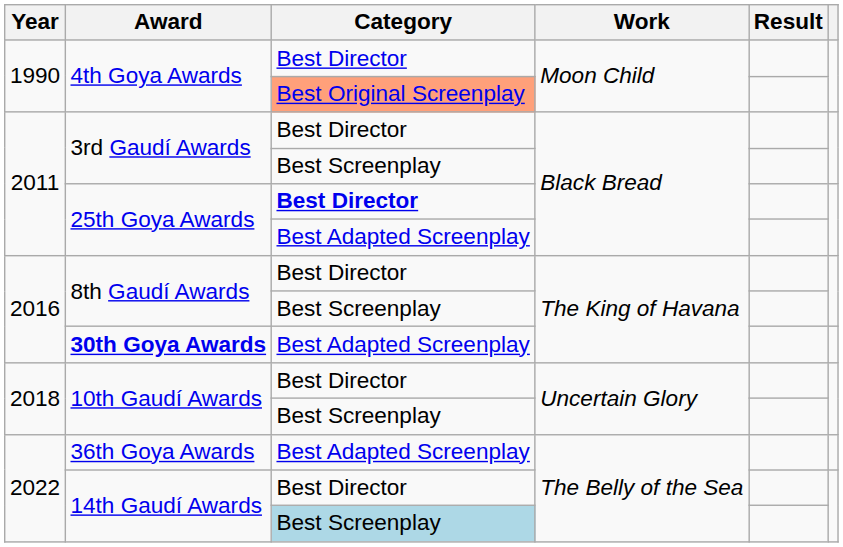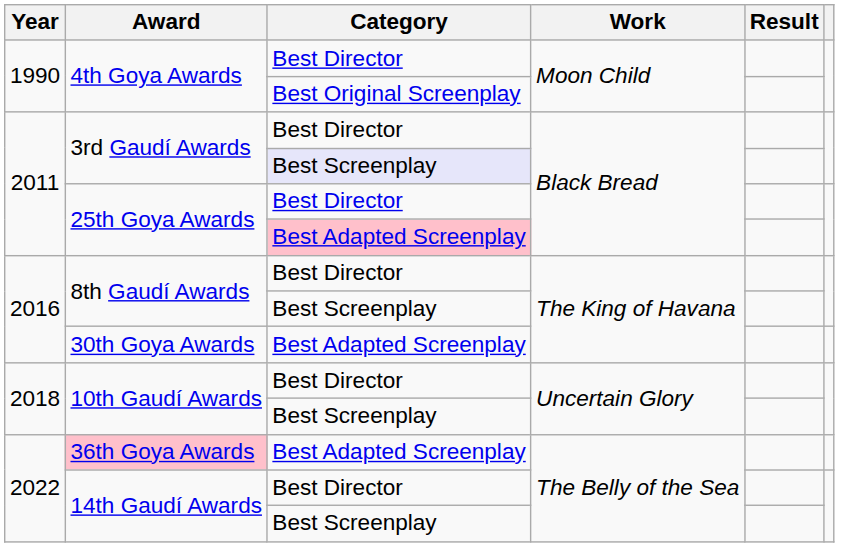(401, 93) lightsalmon background -> (397, 93) no background
(359, 165) no background -> (355, 165) lavender background
(347, 201) bold -> (338, 201) normal
(403, 237) no background -> (399, 237) pink background
(168, 344) bold -> (162, 344) normal
(162, 451) no background -> (162, 451) pink background
(359, 523) lightblue background -> (355, 523) no background
